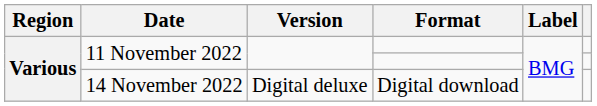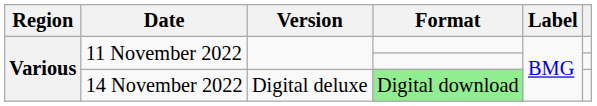(448, 85) no background -> (448, 85) lightgreen background
